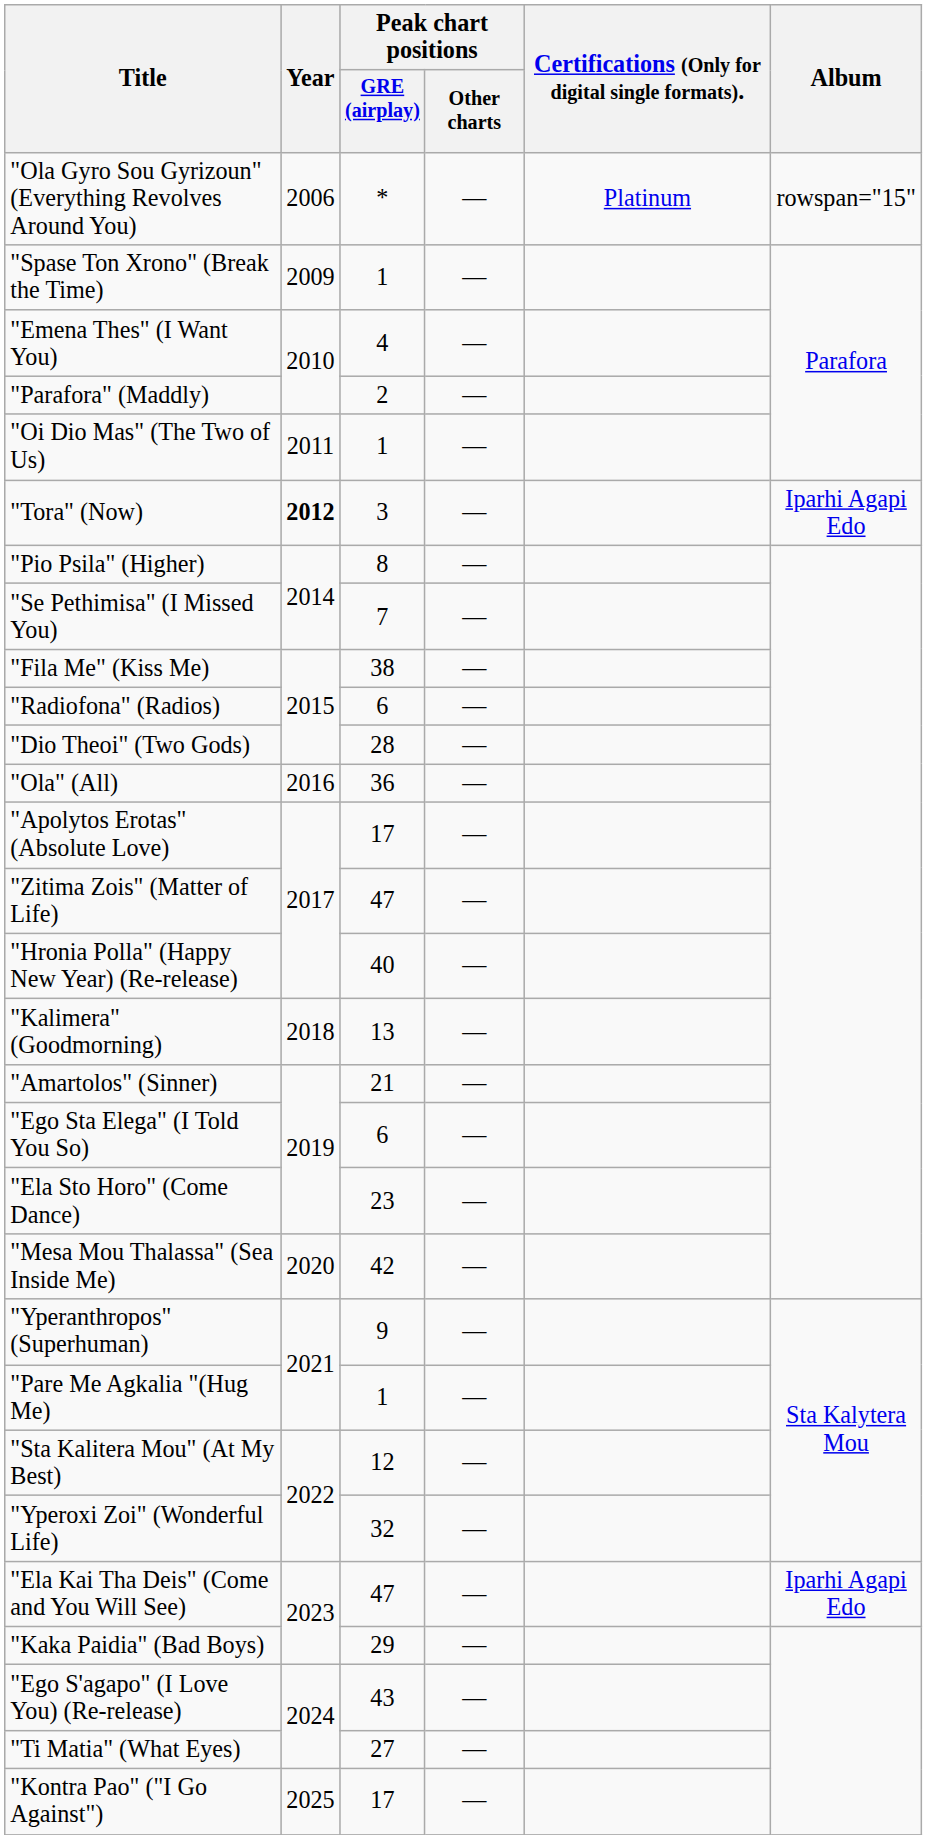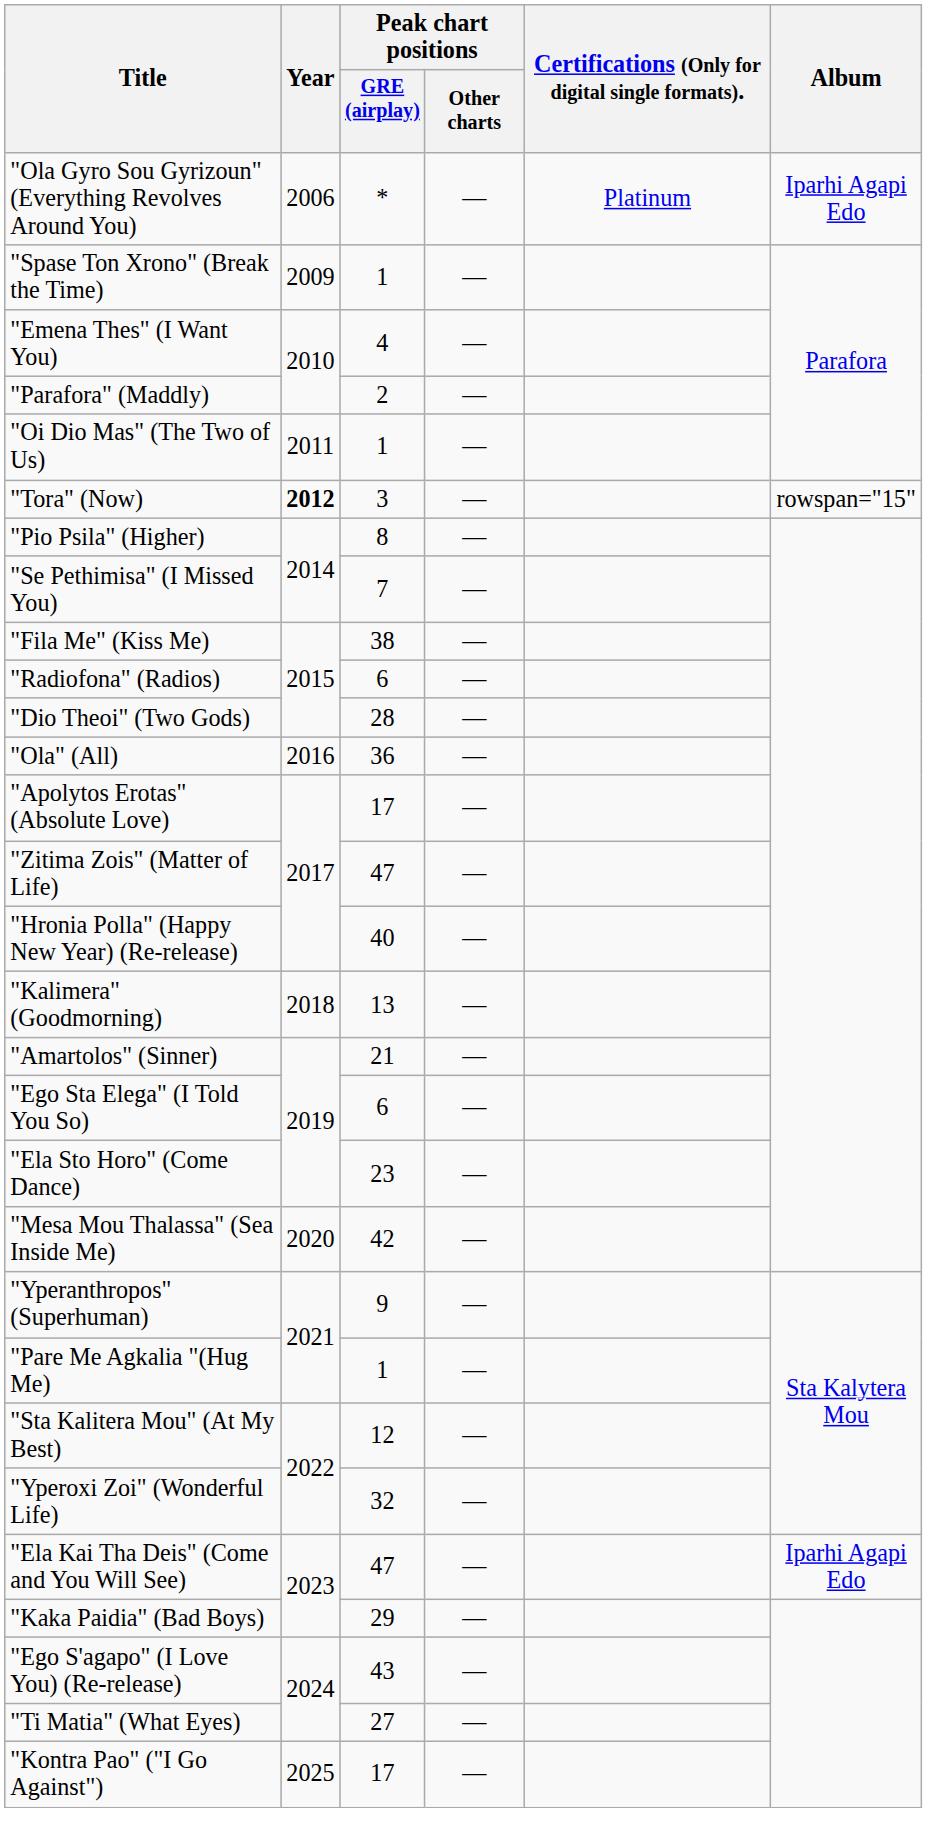(846, 198) rowspan="15" -> (846, 198) Iparhi Agapi Edo
(846, 512) Iparhi Agapi Edo -> (846, 498) rowspan="15"
